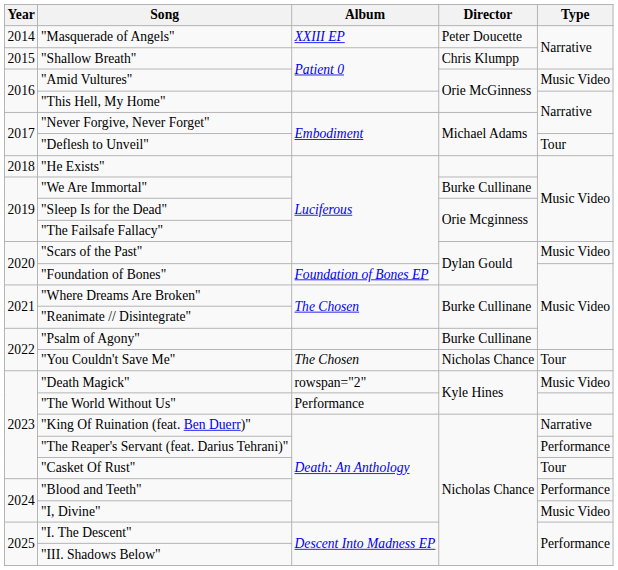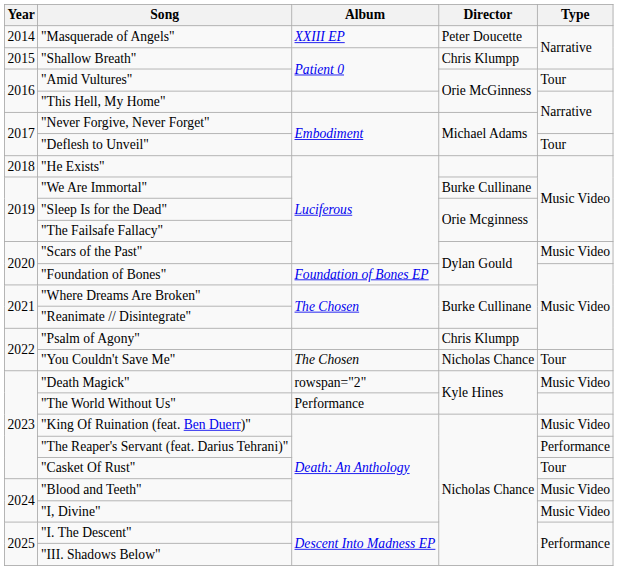(575, 79) Music Video -> (553, 79) Tour
(486, 338) Burke Cullinane -> (480, 338) Chris Klumpp
(566, 425) Narrative -> (575, 425) Music Video
(575, 489) Performance -> (575, 489) Music Video
